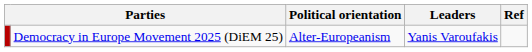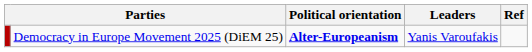(340, 36) normal -> (344, 36) bold
